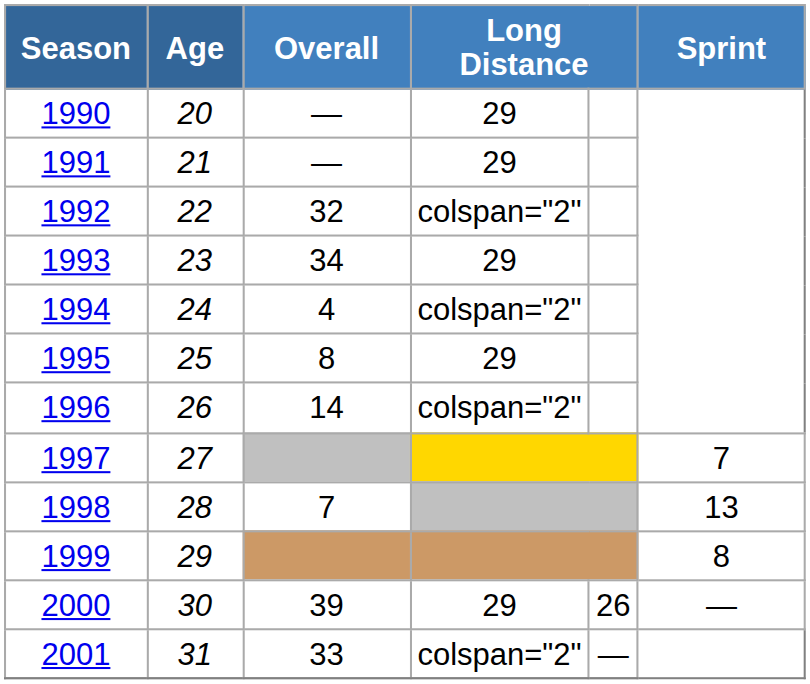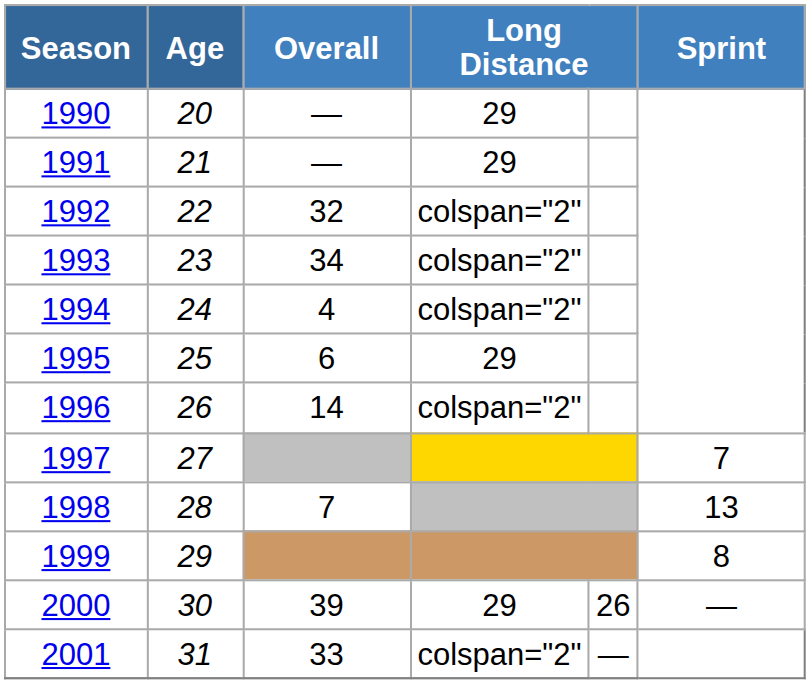(500, 261) 29 -> (500, 261) colspan="2"
(327, 359) 8 -> (327, 359) 6
